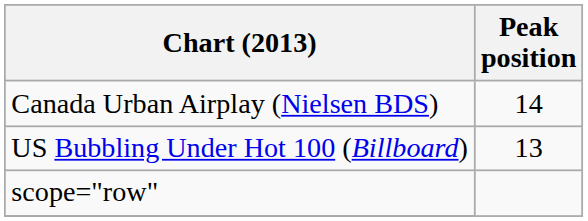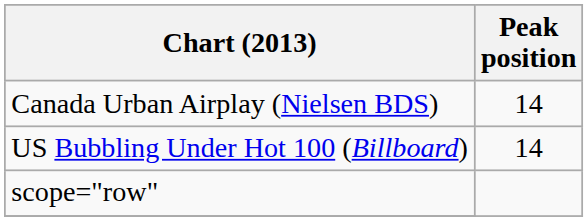(529, 147) 13 -> (529, 147) 14
